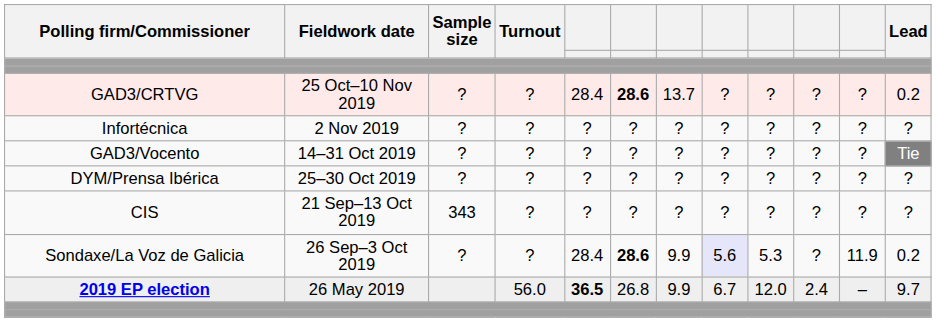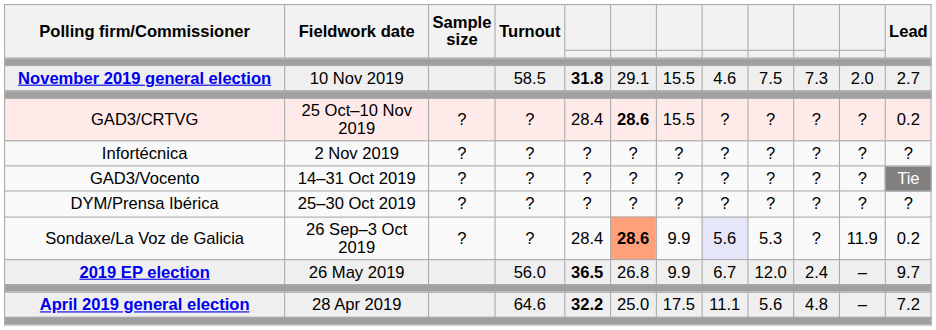+ row: (145, 78)
(679, 94) 13.7 -> (679, 119) 15.5
- row: (145, 212)
(633, 255) no background -> (633, 237) lightsalmon background
+ row: (145, 304)
